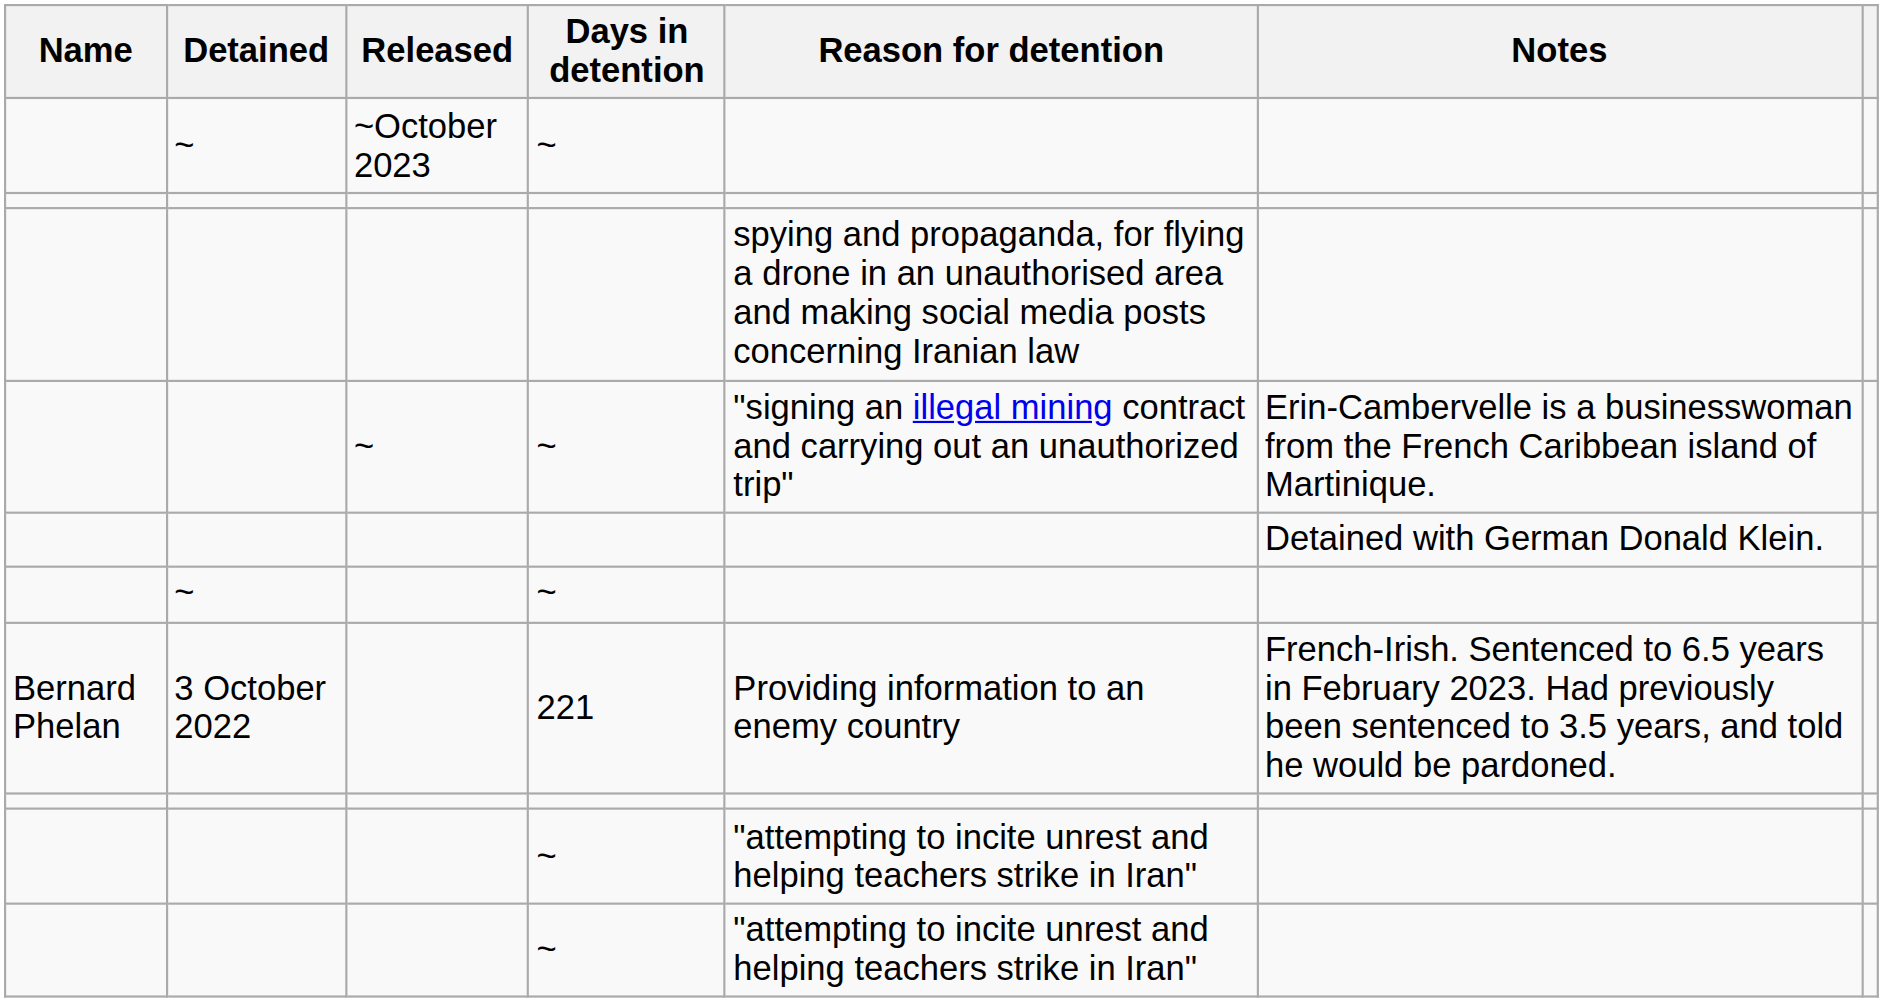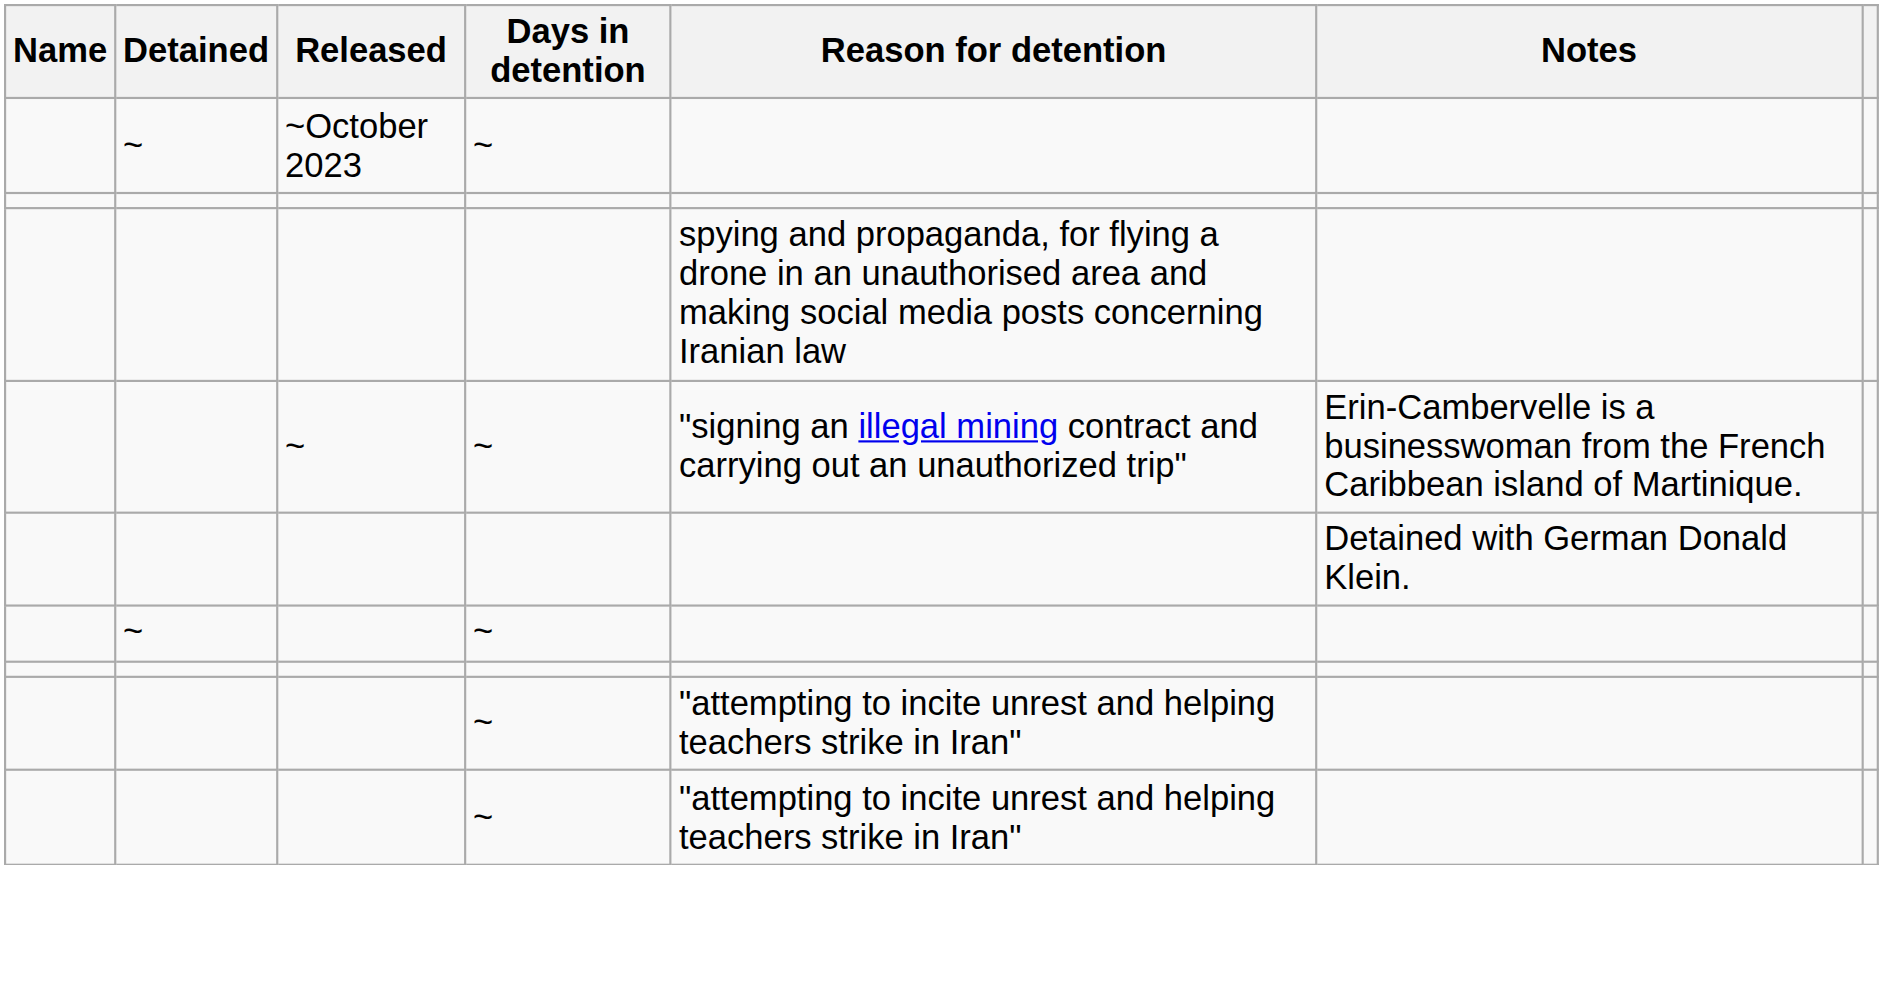- row: (250, 707)
